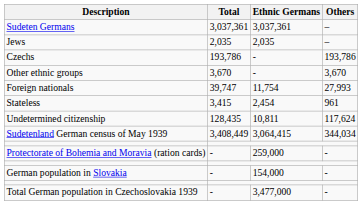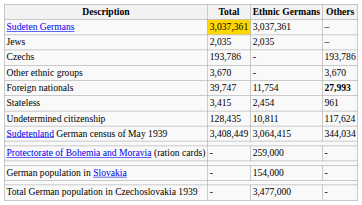(229, 27) no background -> (229, 27) gold background
(338, 88) normal -> (338, 88) bold
